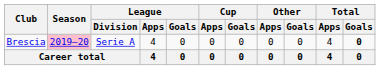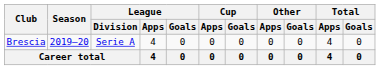(69, 42) pink background -> (69, 42) no background
(359, 42) bold -> (359, 42) normal
